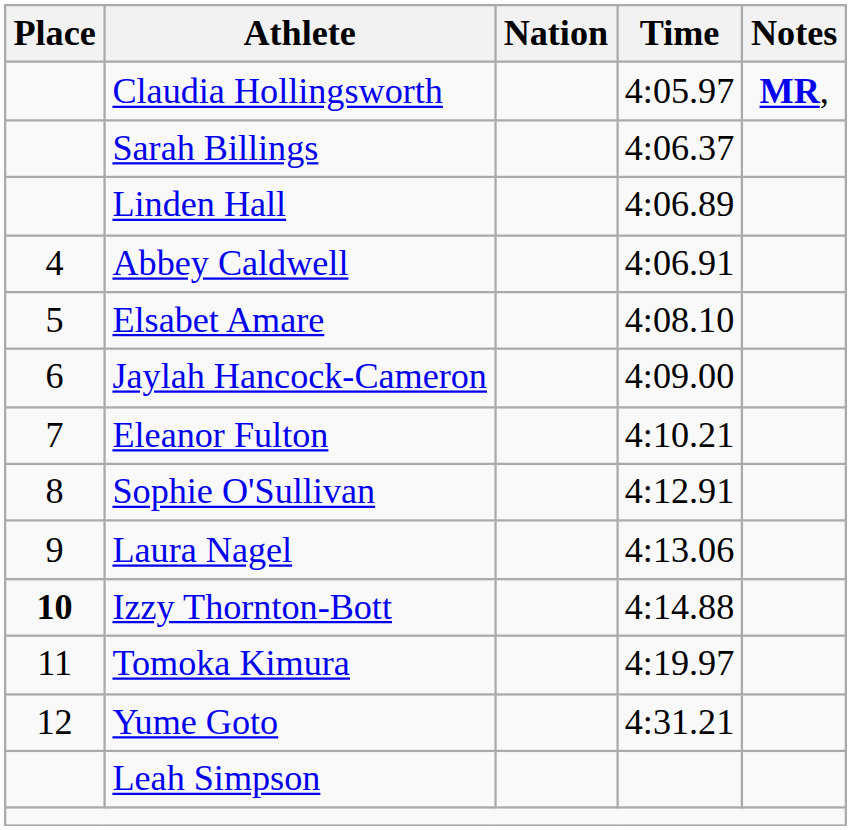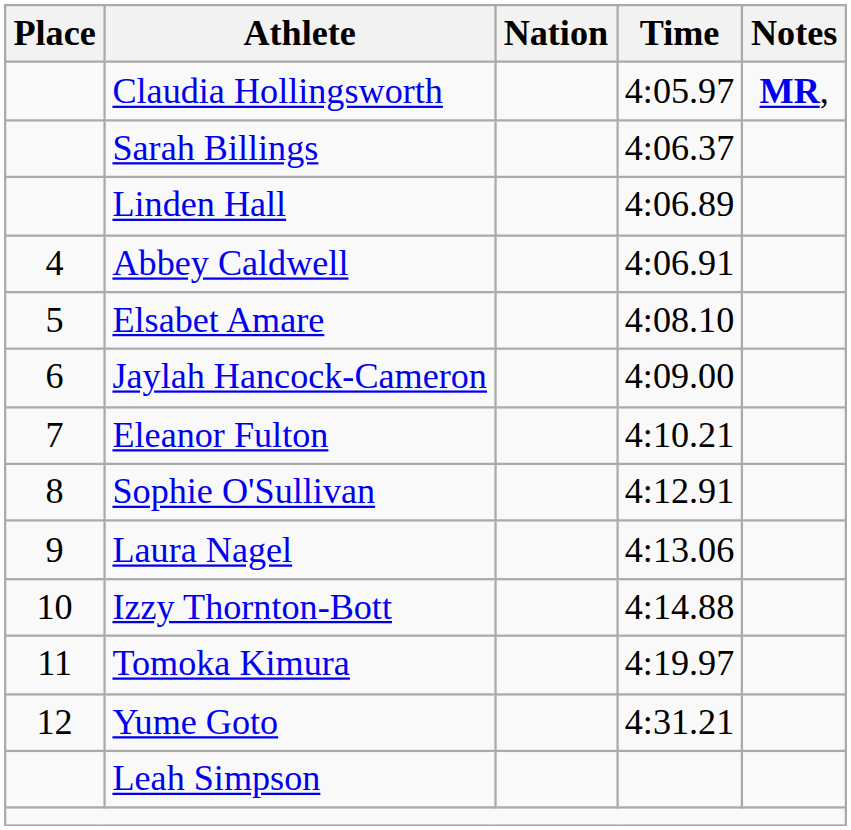(55, 606) bold -> (55, 606) normal
